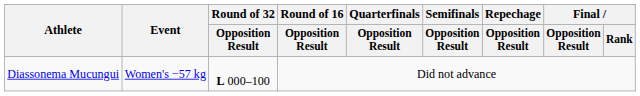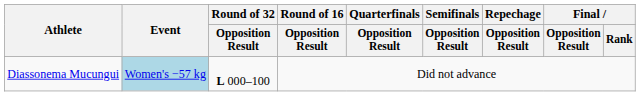(165, 74) no background -> (165, 74) lightblue background
